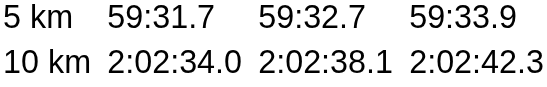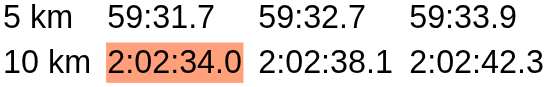(175, 62) no background -> (175, 62) lightsalmon background
